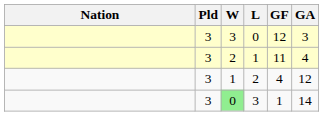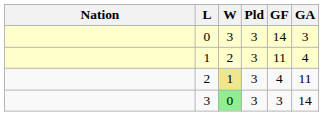columns swapped: (208, 15) <-> (256, 15)
(279, 36) 12 -> (279, 36) 14
(233, 79) no background -> (230, 79) khaki background
(305, 79) 12 -> (305, 79) 11
(279, 100) 1 -> (279, 100) 3
